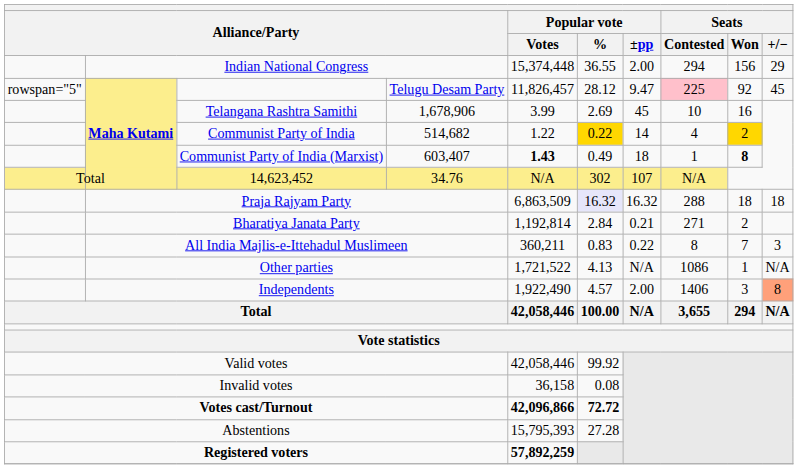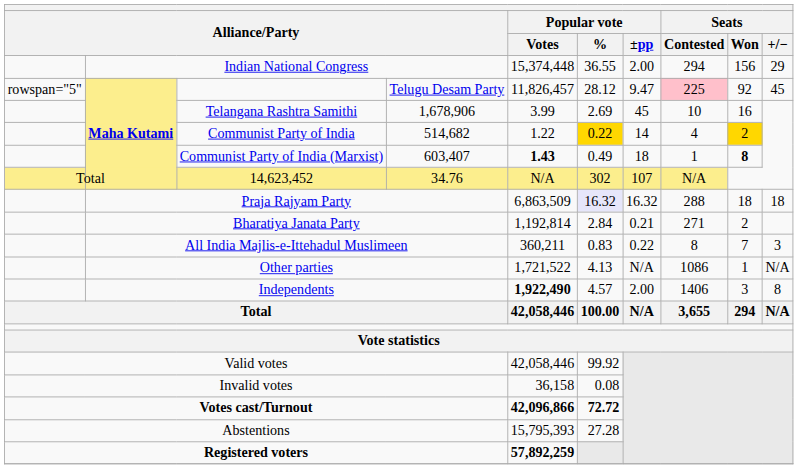(543, 290) normal -> (543, 290) bold
(778, 290) lightsalmon background -> (778, 290) no background
